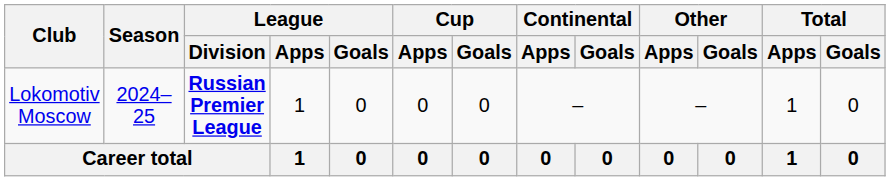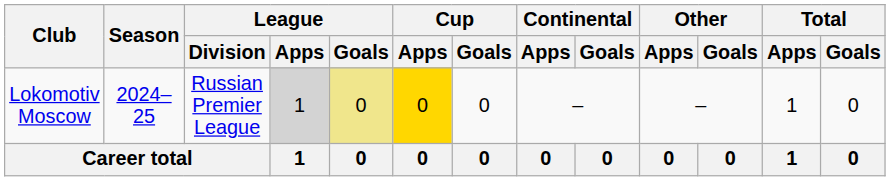(227, 105) bold -> (227, 105) normal
(300, 105) no background -> (300, 105) lightgrey background
(361, 105) no background -> (361, 105) khaki background
(423, 105) no background -> (423, 105) gold background
